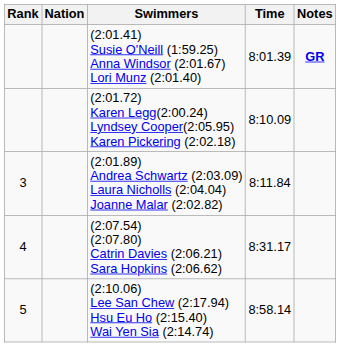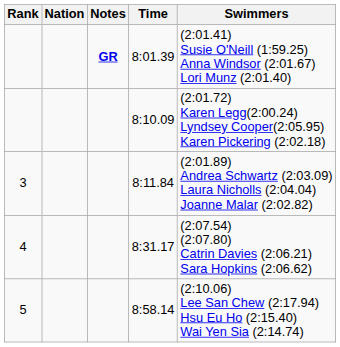columns swapped: (166, 14) <-> (315, 14)
